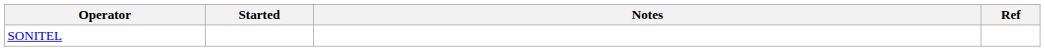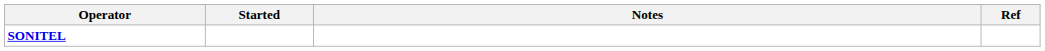(35, 35) normal -> (37, 35) bold
